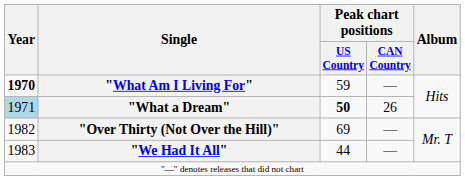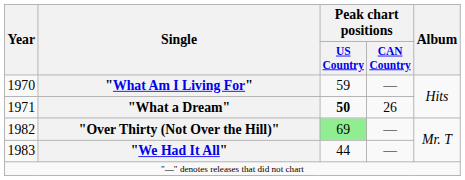(21, 85) bold -> (21, 85) normal
(21, 107) lightblue background -> (21, 107) no background
(343, 129) no background -> (343, 129) lightgreen background
